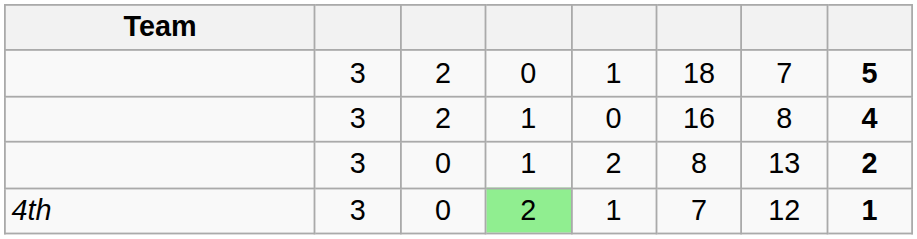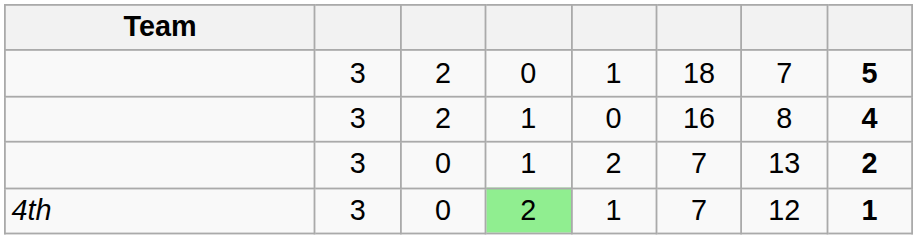(699, 164) 8 -> (699, 164) 7
